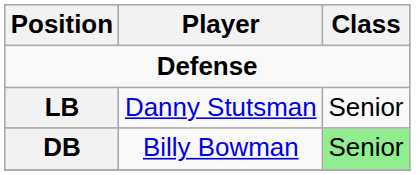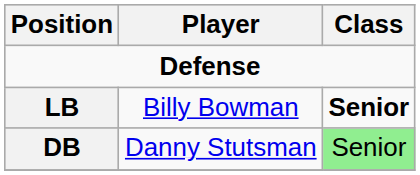(221, 107) Danny Stutsman -> (221, 107) Billy Bowman
(366, 107) normal -> (369, 107) bold
(221, 148) Billy Bowman -> (221, 148) Danny Stutsman
